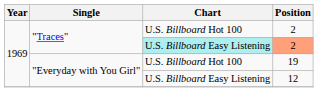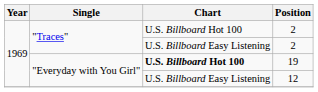(208, 45) paleturquoise background -> (208, 45) no background
(293, 45) lightsalmon background -> (293, 45) no background
(193, 62) normal -> (195, 62) bold
